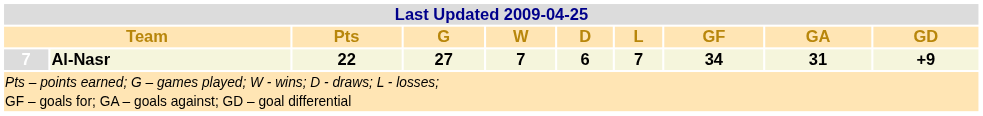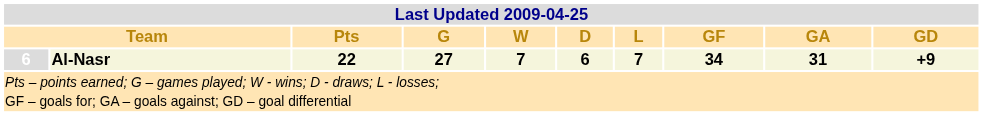(26, 59) 7 -> (26, 59) 6
